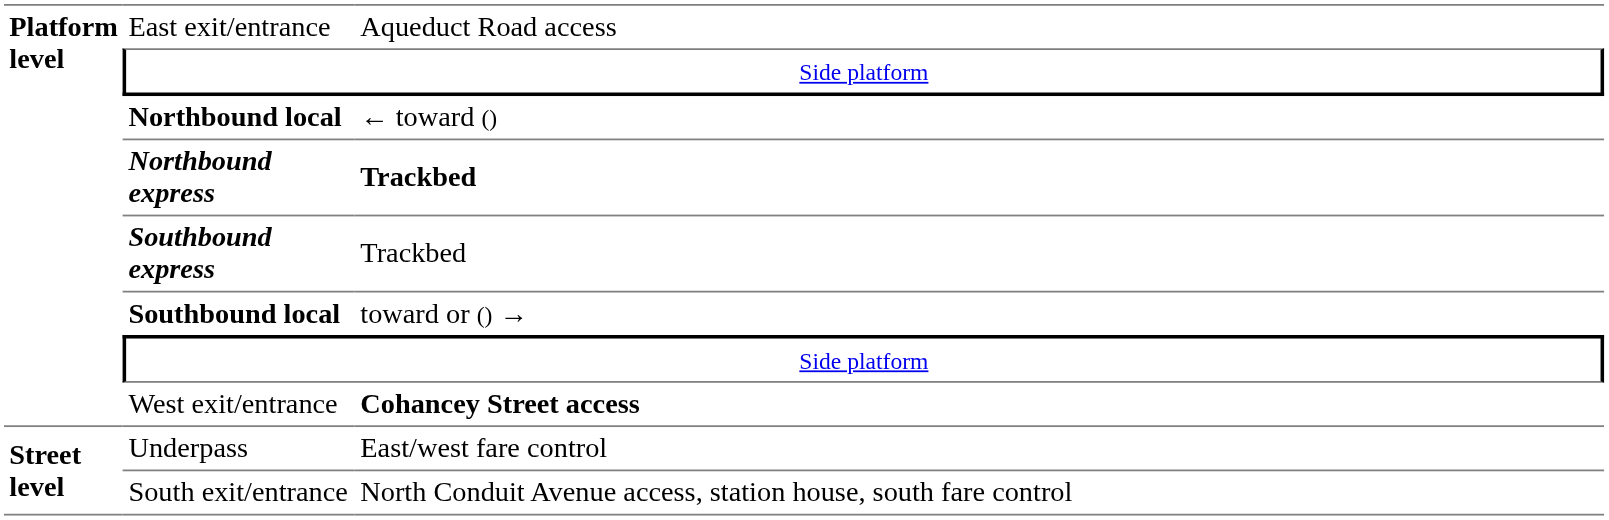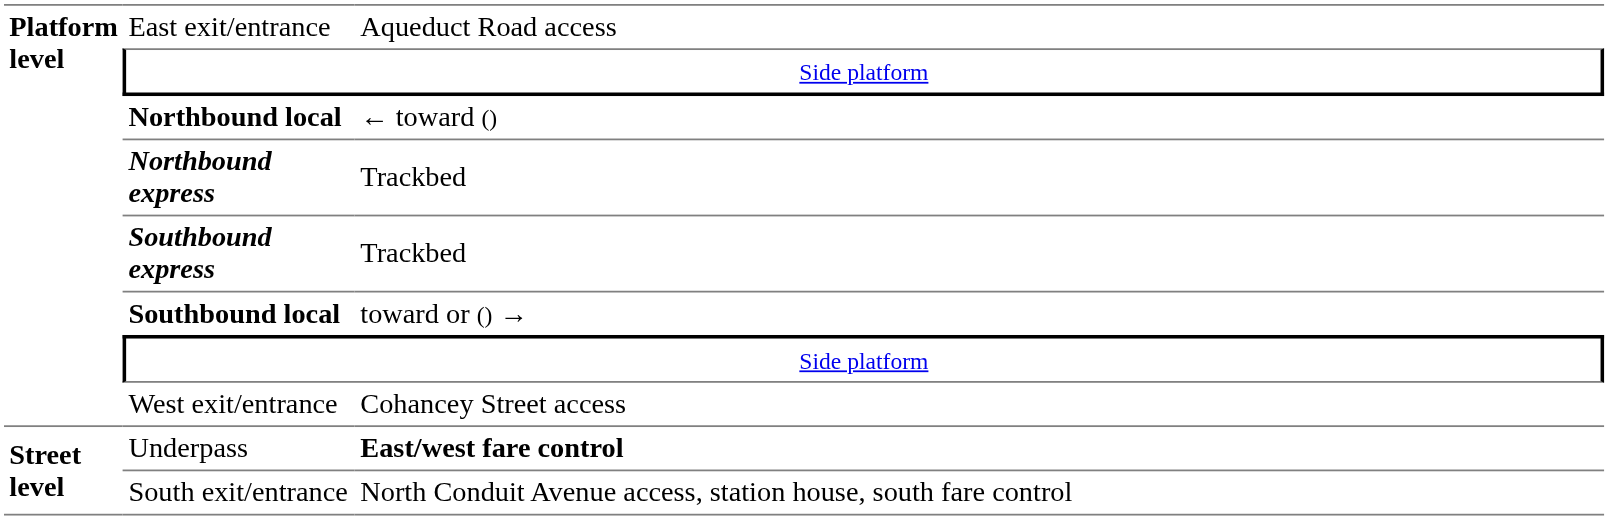(418, 177) bold -> (413, 177) normal
(500, 403) bold -> (493, 403) normal
(484, 447) normal -> (492, 447) bold
